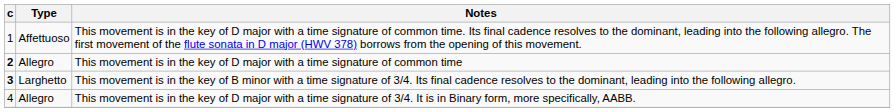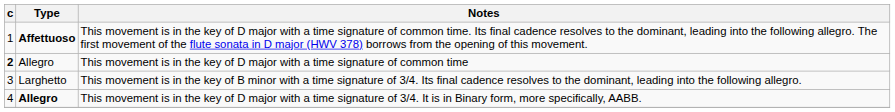(44, 37) normal -> (47, 37) bold
(10, 80) bold -> (10, 80) normal
(36, 98) normal -> (38, 98) bold
